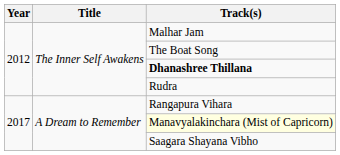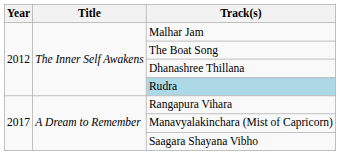(200, 68) bold -> (197, 68) normal
(163, 86) no background -> (163, 86) lightblue background
(241, 123) lightyellow background -> (241, 123) no background
